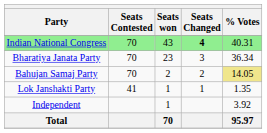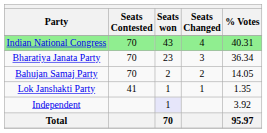(202, 43) bold -> (202, 43) normal
(242, 74) khaki background -> (242, 74) no background
(168, 105) no background -> (168, 105) lavender background
